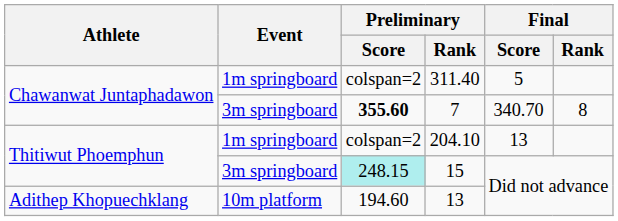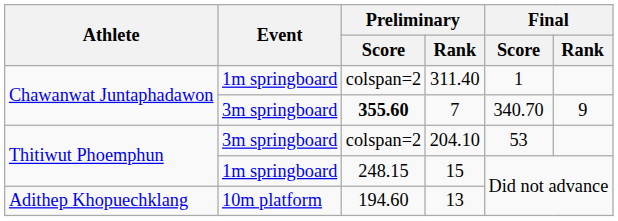(519, 80) 5 -> (519, 80) 1
(583, 110) 8 -> (583, 110) 9
(280, 140) 1m springboard -> (280, 140) 3m springboard
(519, 140) 13 -> (519, 140) 53
(280, 170) 3m springboard -> (280, 170) 1m springboard
(383, 170) paleturquoise background -> (383, 170) no background
